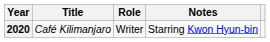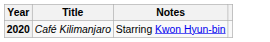- column: (130, 12)
